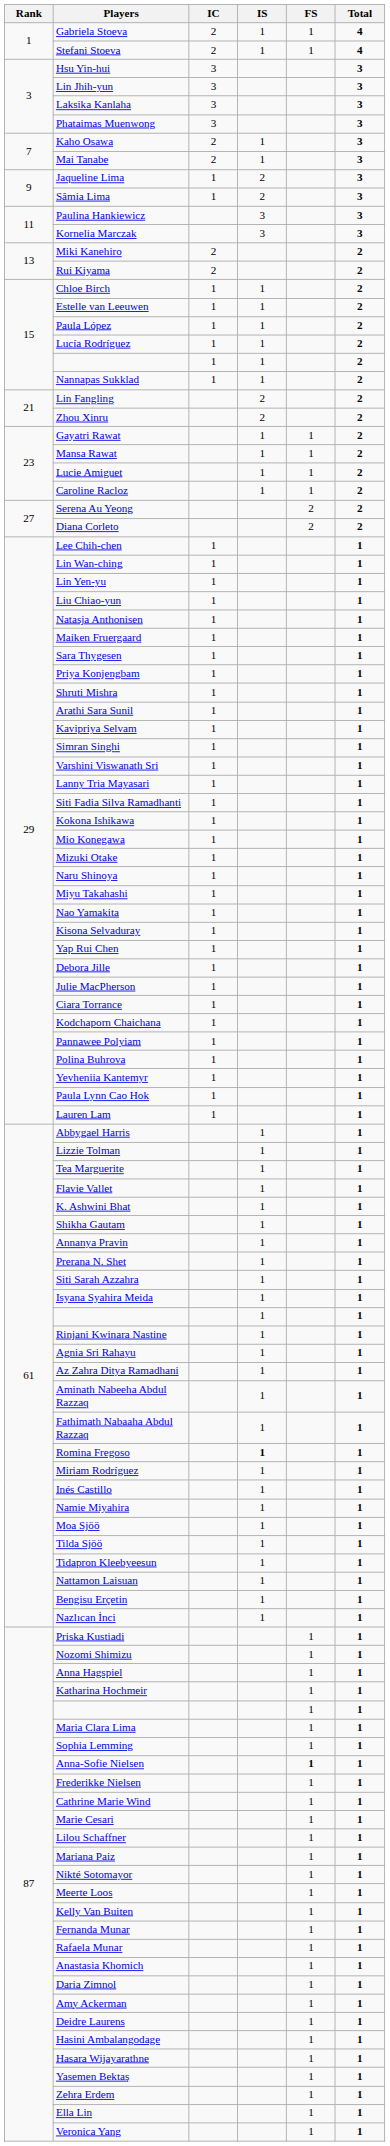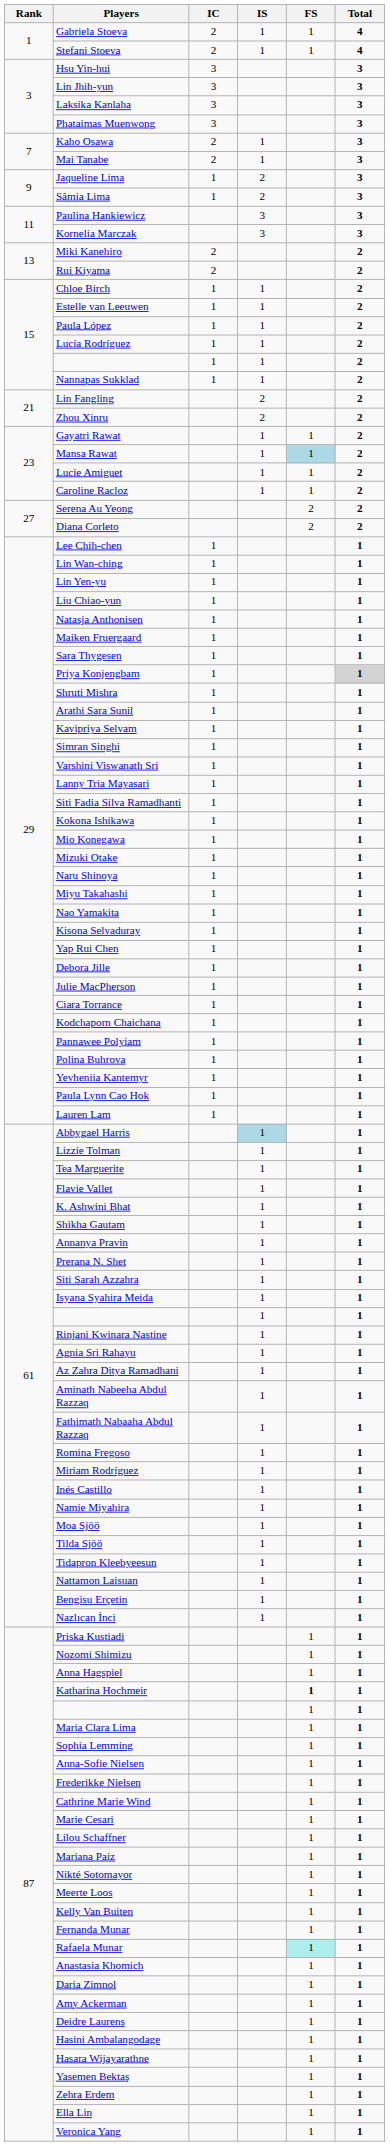(311, 453) no background -> (311, 453) lightblue background
(360, 674) no background -> (360, 674) lightgrey background
(262, 1132) no background -> (262, 1132) lightblue background
(262, 1452) bold -> (262, 1452) normal
(311, 1691) normal -> (311, 1691) bold
(311, 1764) bold -> (311, 1764) normal
(311, 1948) no background -> (311, 1948) paleturquoise background
